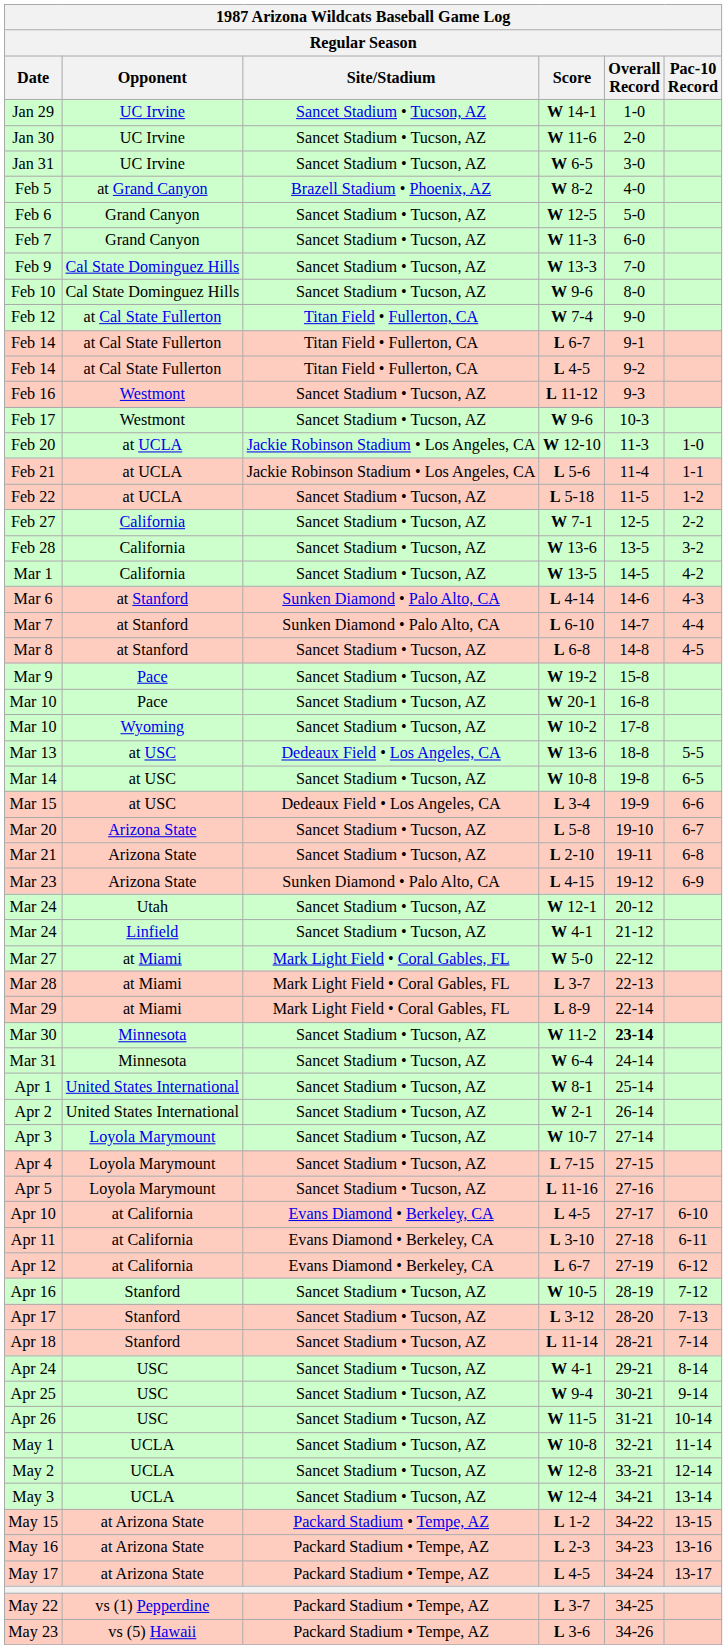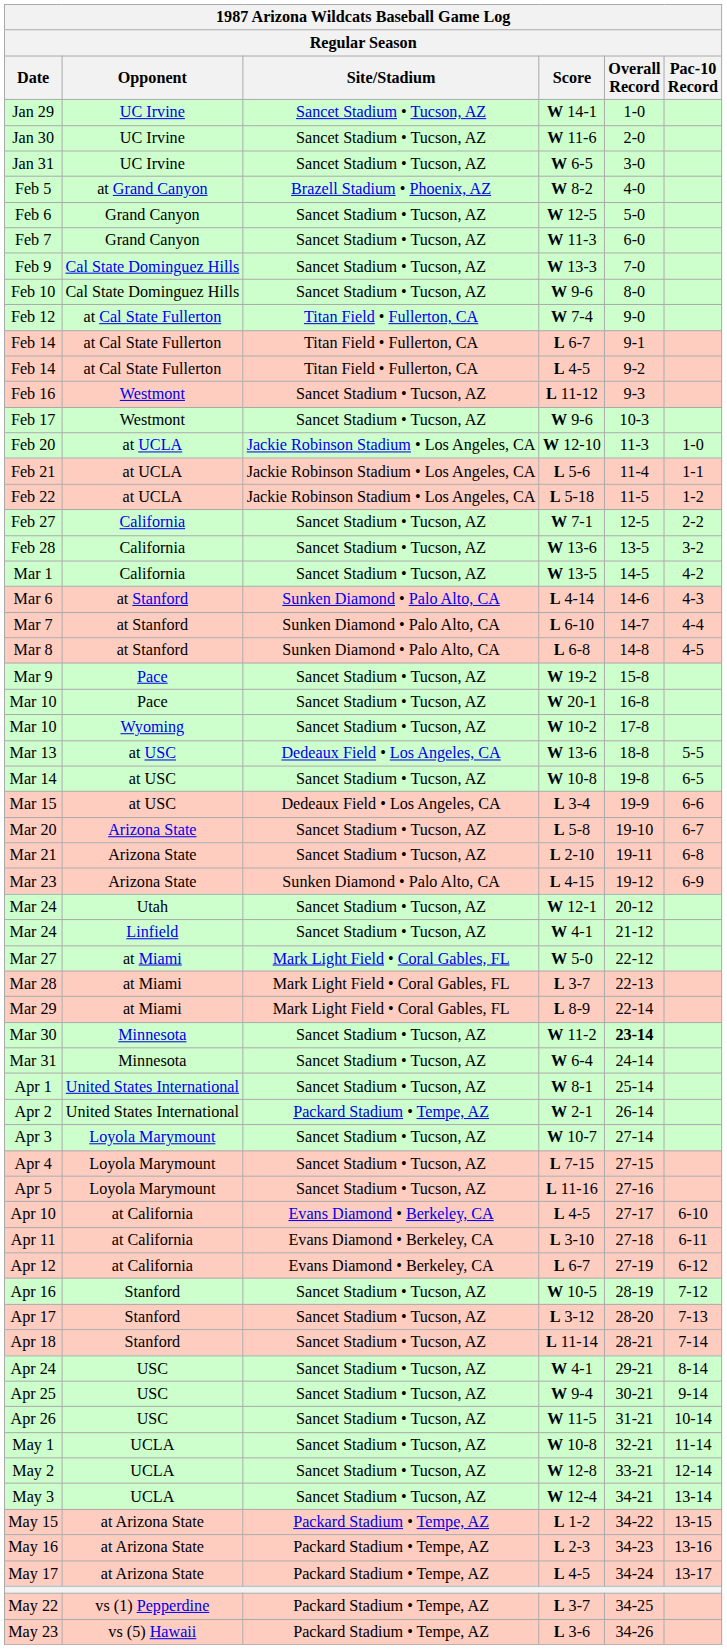(391, 496) Sancet Stadium • Tucson, AZ -> (391, 496) Jackie Robinson Stadium • Los Angeles, CA
(391, 650) Sancet Stadium • Tucson, AZ -> (391, 650) Sunken Diamond • Palo Alto, CA
(391, 1111) Sancet Stadium • Tucson, AZ -> (391, 1111) Packard Stadium • Tempe, AZ
